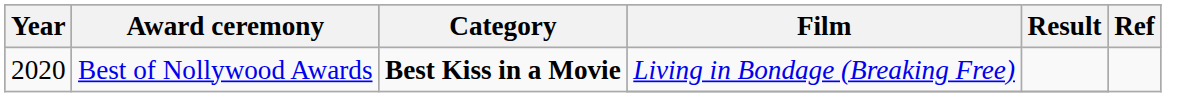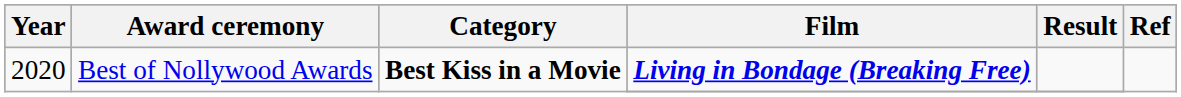(824, 69) normal -> (832, 69) bold
